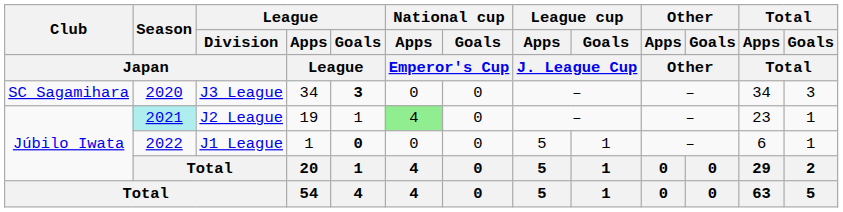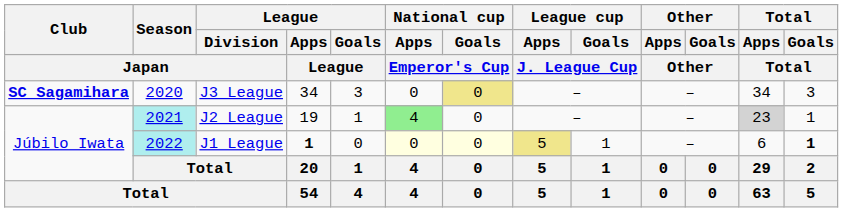(69, 93) normal -> (69, 93) bold
(358, 93) bold -> (358, 93) normal
(478, 93) no background -> (478, 93) khaki background
(762, 118) no background -> (762, 118) lightgrey background
(164, 143) no background -> (164, 143) paleturquoise background
(309, 143) normal -> (309, 143) bold
(358, 143) bold -> (358, 143) normal
(414, 143) no background -> (414, 143) lightyellow background
(478, 143) no background -> (478, 143) lightyellow background
(542, 143) no background -> (542, 143) khaki background
(811, 143) normal -> (811, 143) bold
